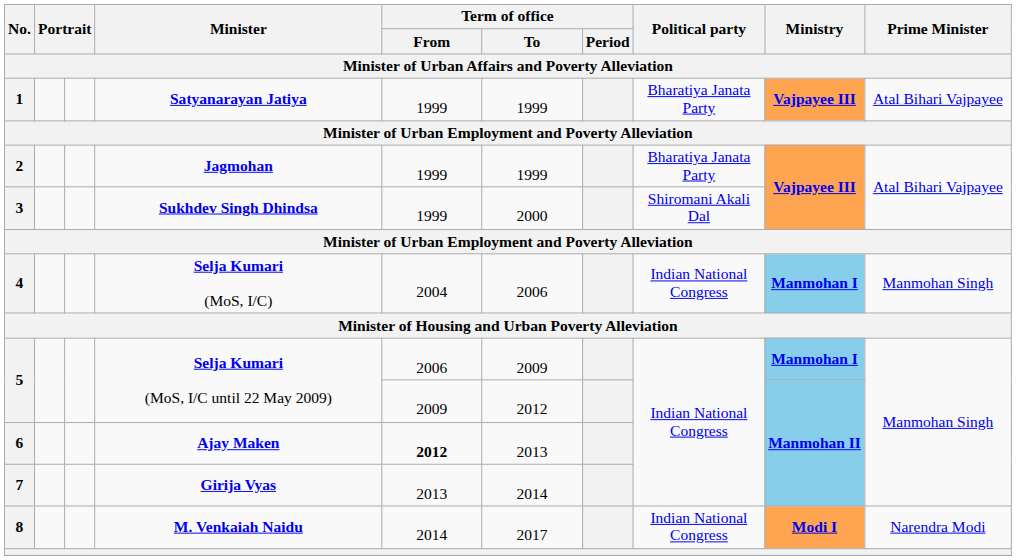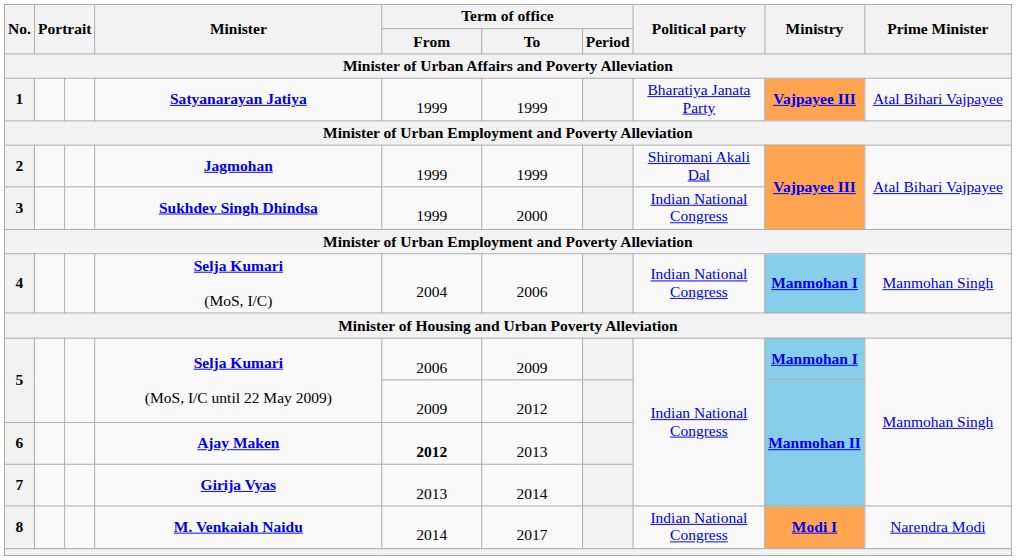(699, 166) Bharatiya Janata Party -> (699, 166) Shiromani Akali Dal
(699, 208) Shiromani Akali Dal -> (699, 208) Indian National Congress
